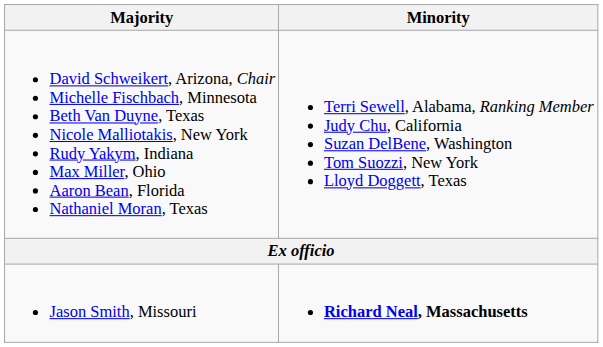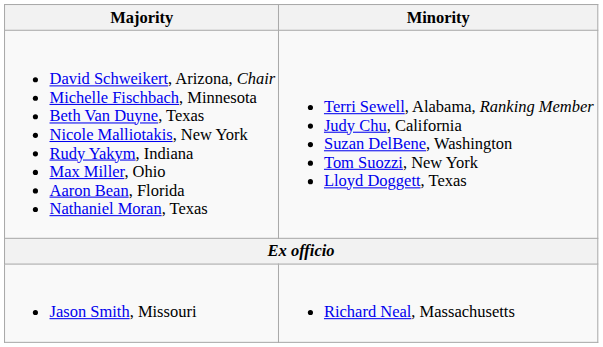(438, 312) bold -> (438, 312) normal
